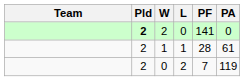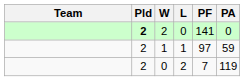(205, 48) 28 -> (205, 48) 97
(228, 48) 61 -> (228, 48) 59
